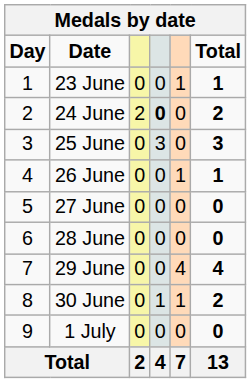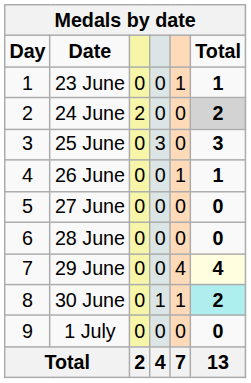(160, 113) bold -> (160, 113) normal
(218, 113) no background -> (218, 113) lightgrey background
(218, 269) no background -> (218, 269) lightyellow background
(218, 300) no background -> (218, 300) paleturquoise background
